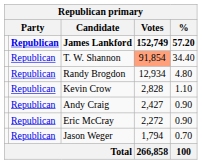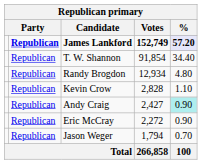(184, 43) no background -> (184, 43) lavender background
(152, 58) lightsalmon background -> (152, 58) no background
(184, 105) no background -> (184, 105) paleturquoise background
